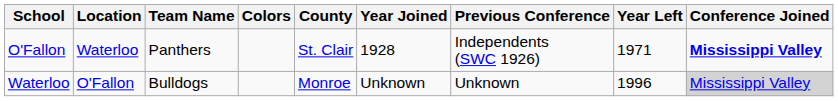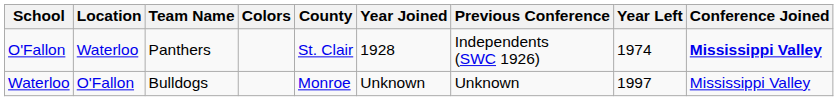(634, 50) 1971 -> (634, 50) 1974
(634, 83) 1996 -> (634, 83) 1997
(750, 83) lightgrey background -> (750, 83) no background
